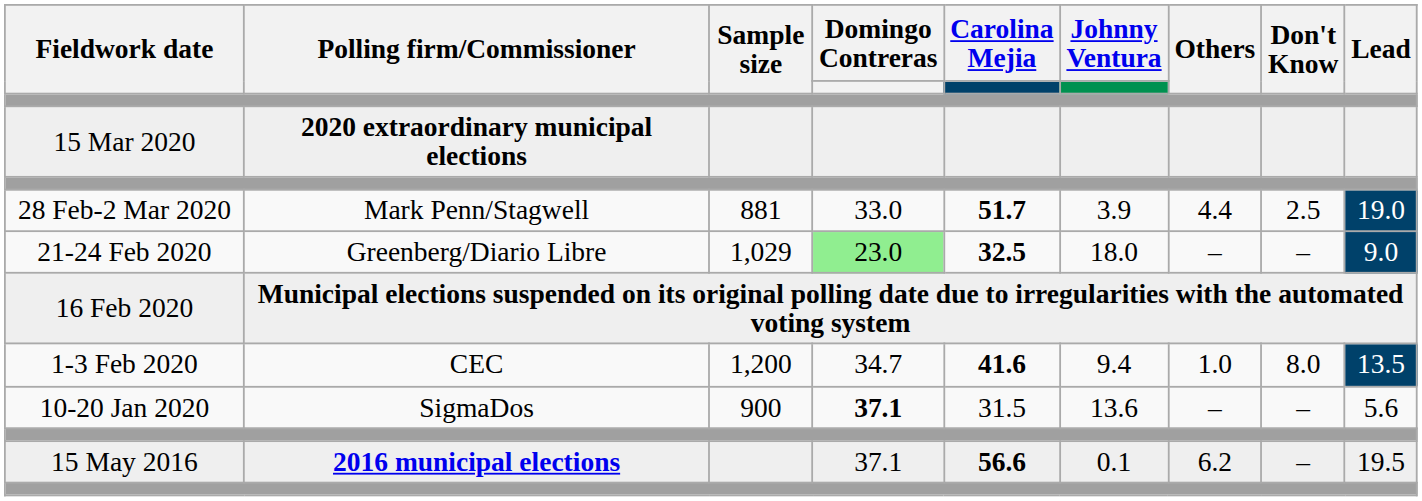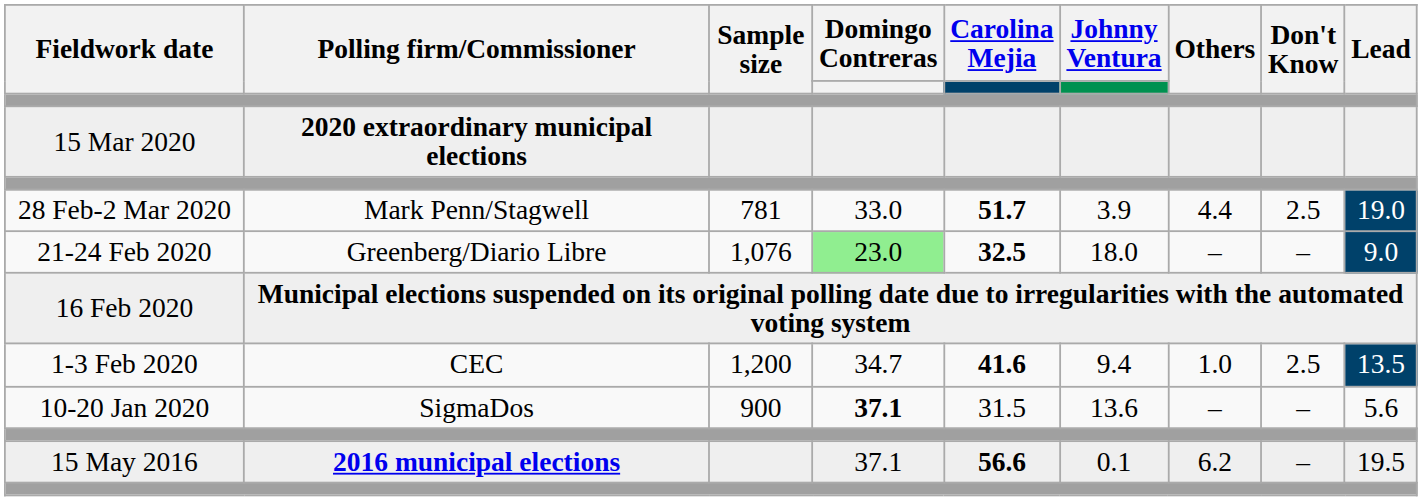(761, 210) 881 -> (761, 210) 781
(761, 252) 1,029 -> (761, 252) 1,076
(1303, 364) 8.0 -> (1303, 364) 2.5
